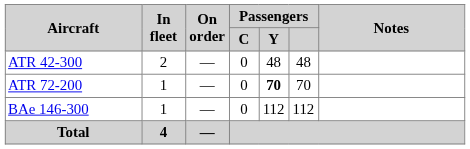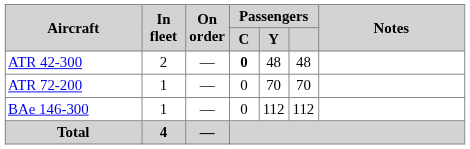(244, 62) normal -> (244, 62) bold
(274, 85) bold -> (274, 85) normal
